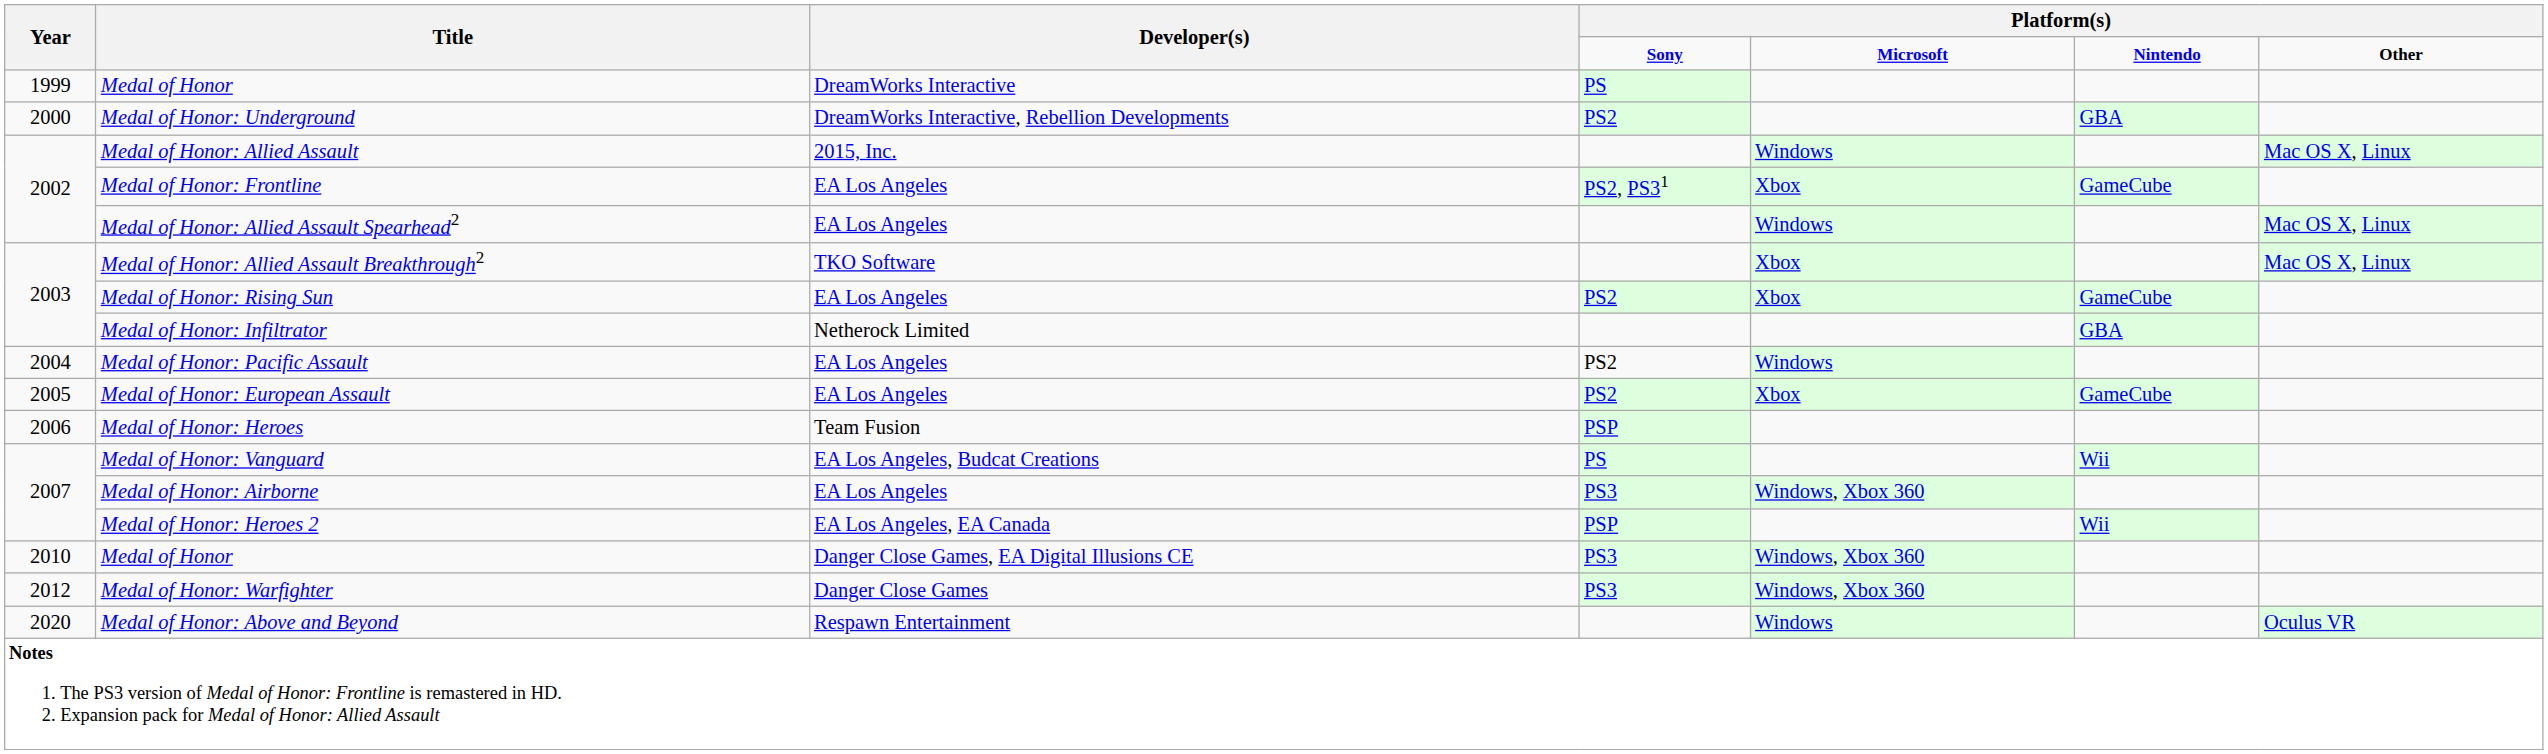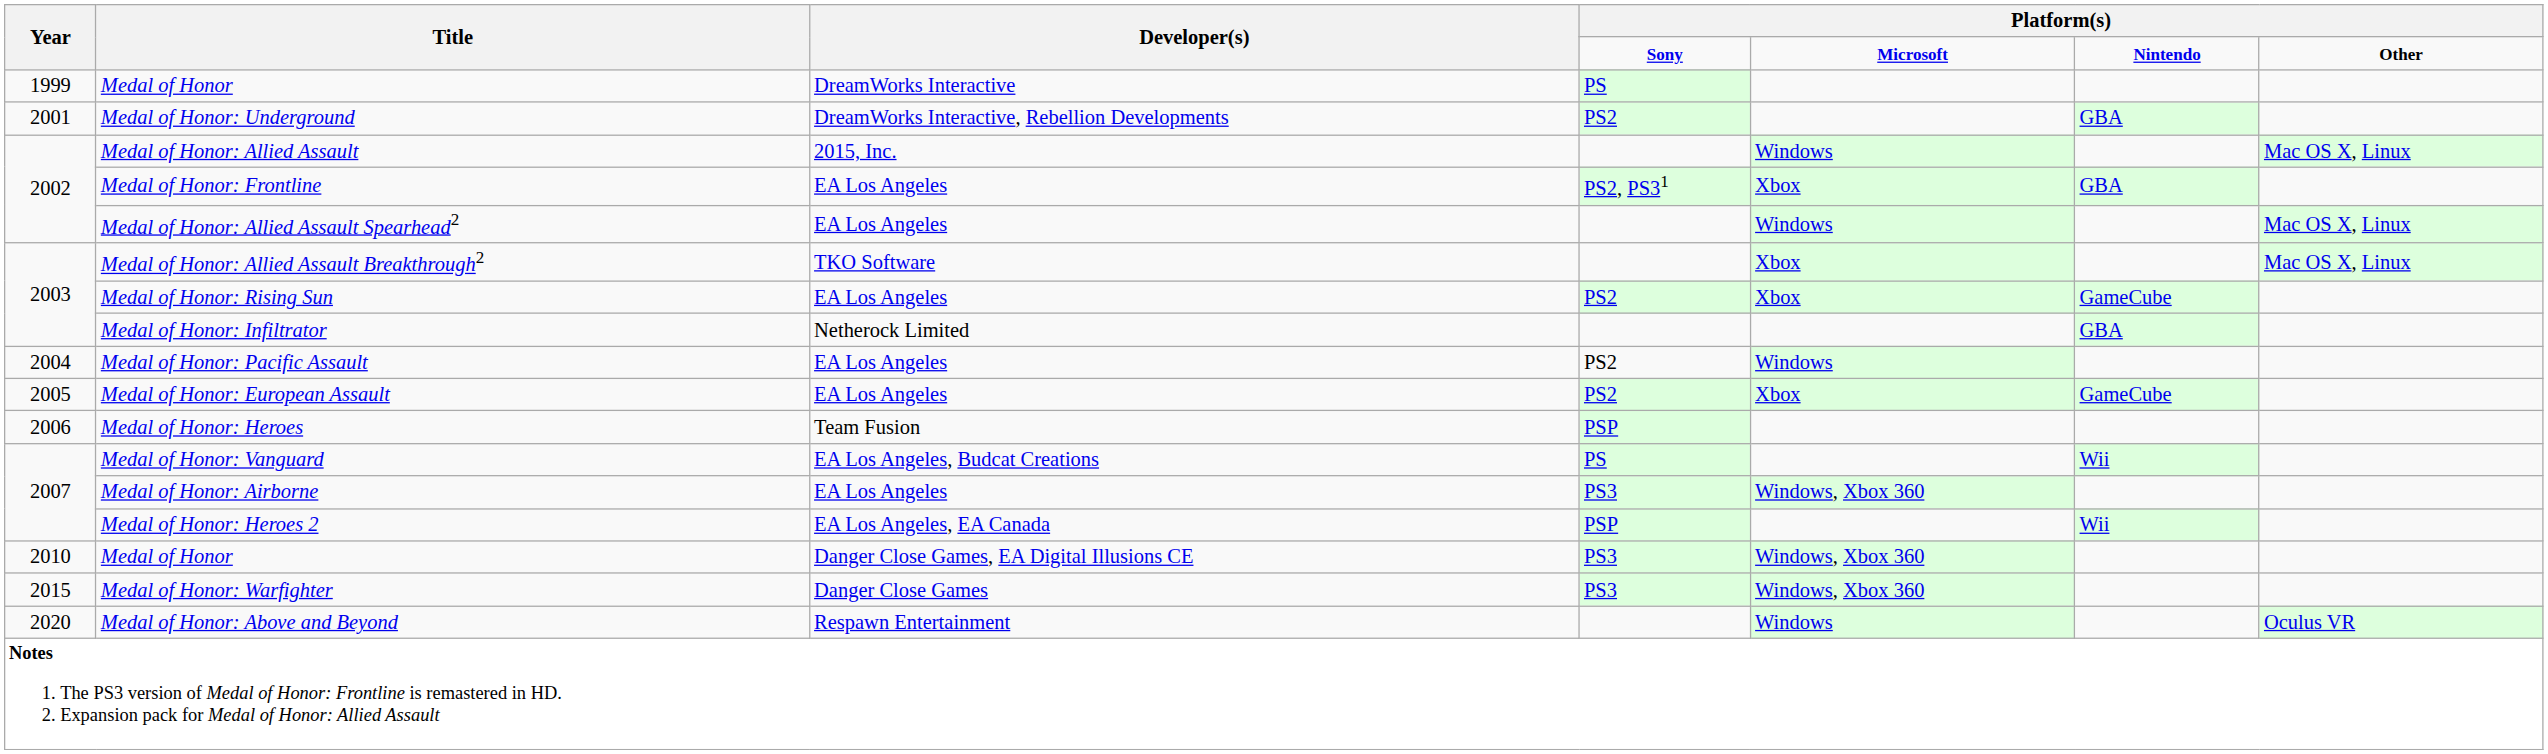(50, 118) 2000 -> (50, 118) 2001
(2126, 185) GameCube -> (2101, 185) GBA
(50, 589) 2012 -> (50, 589) 2015
